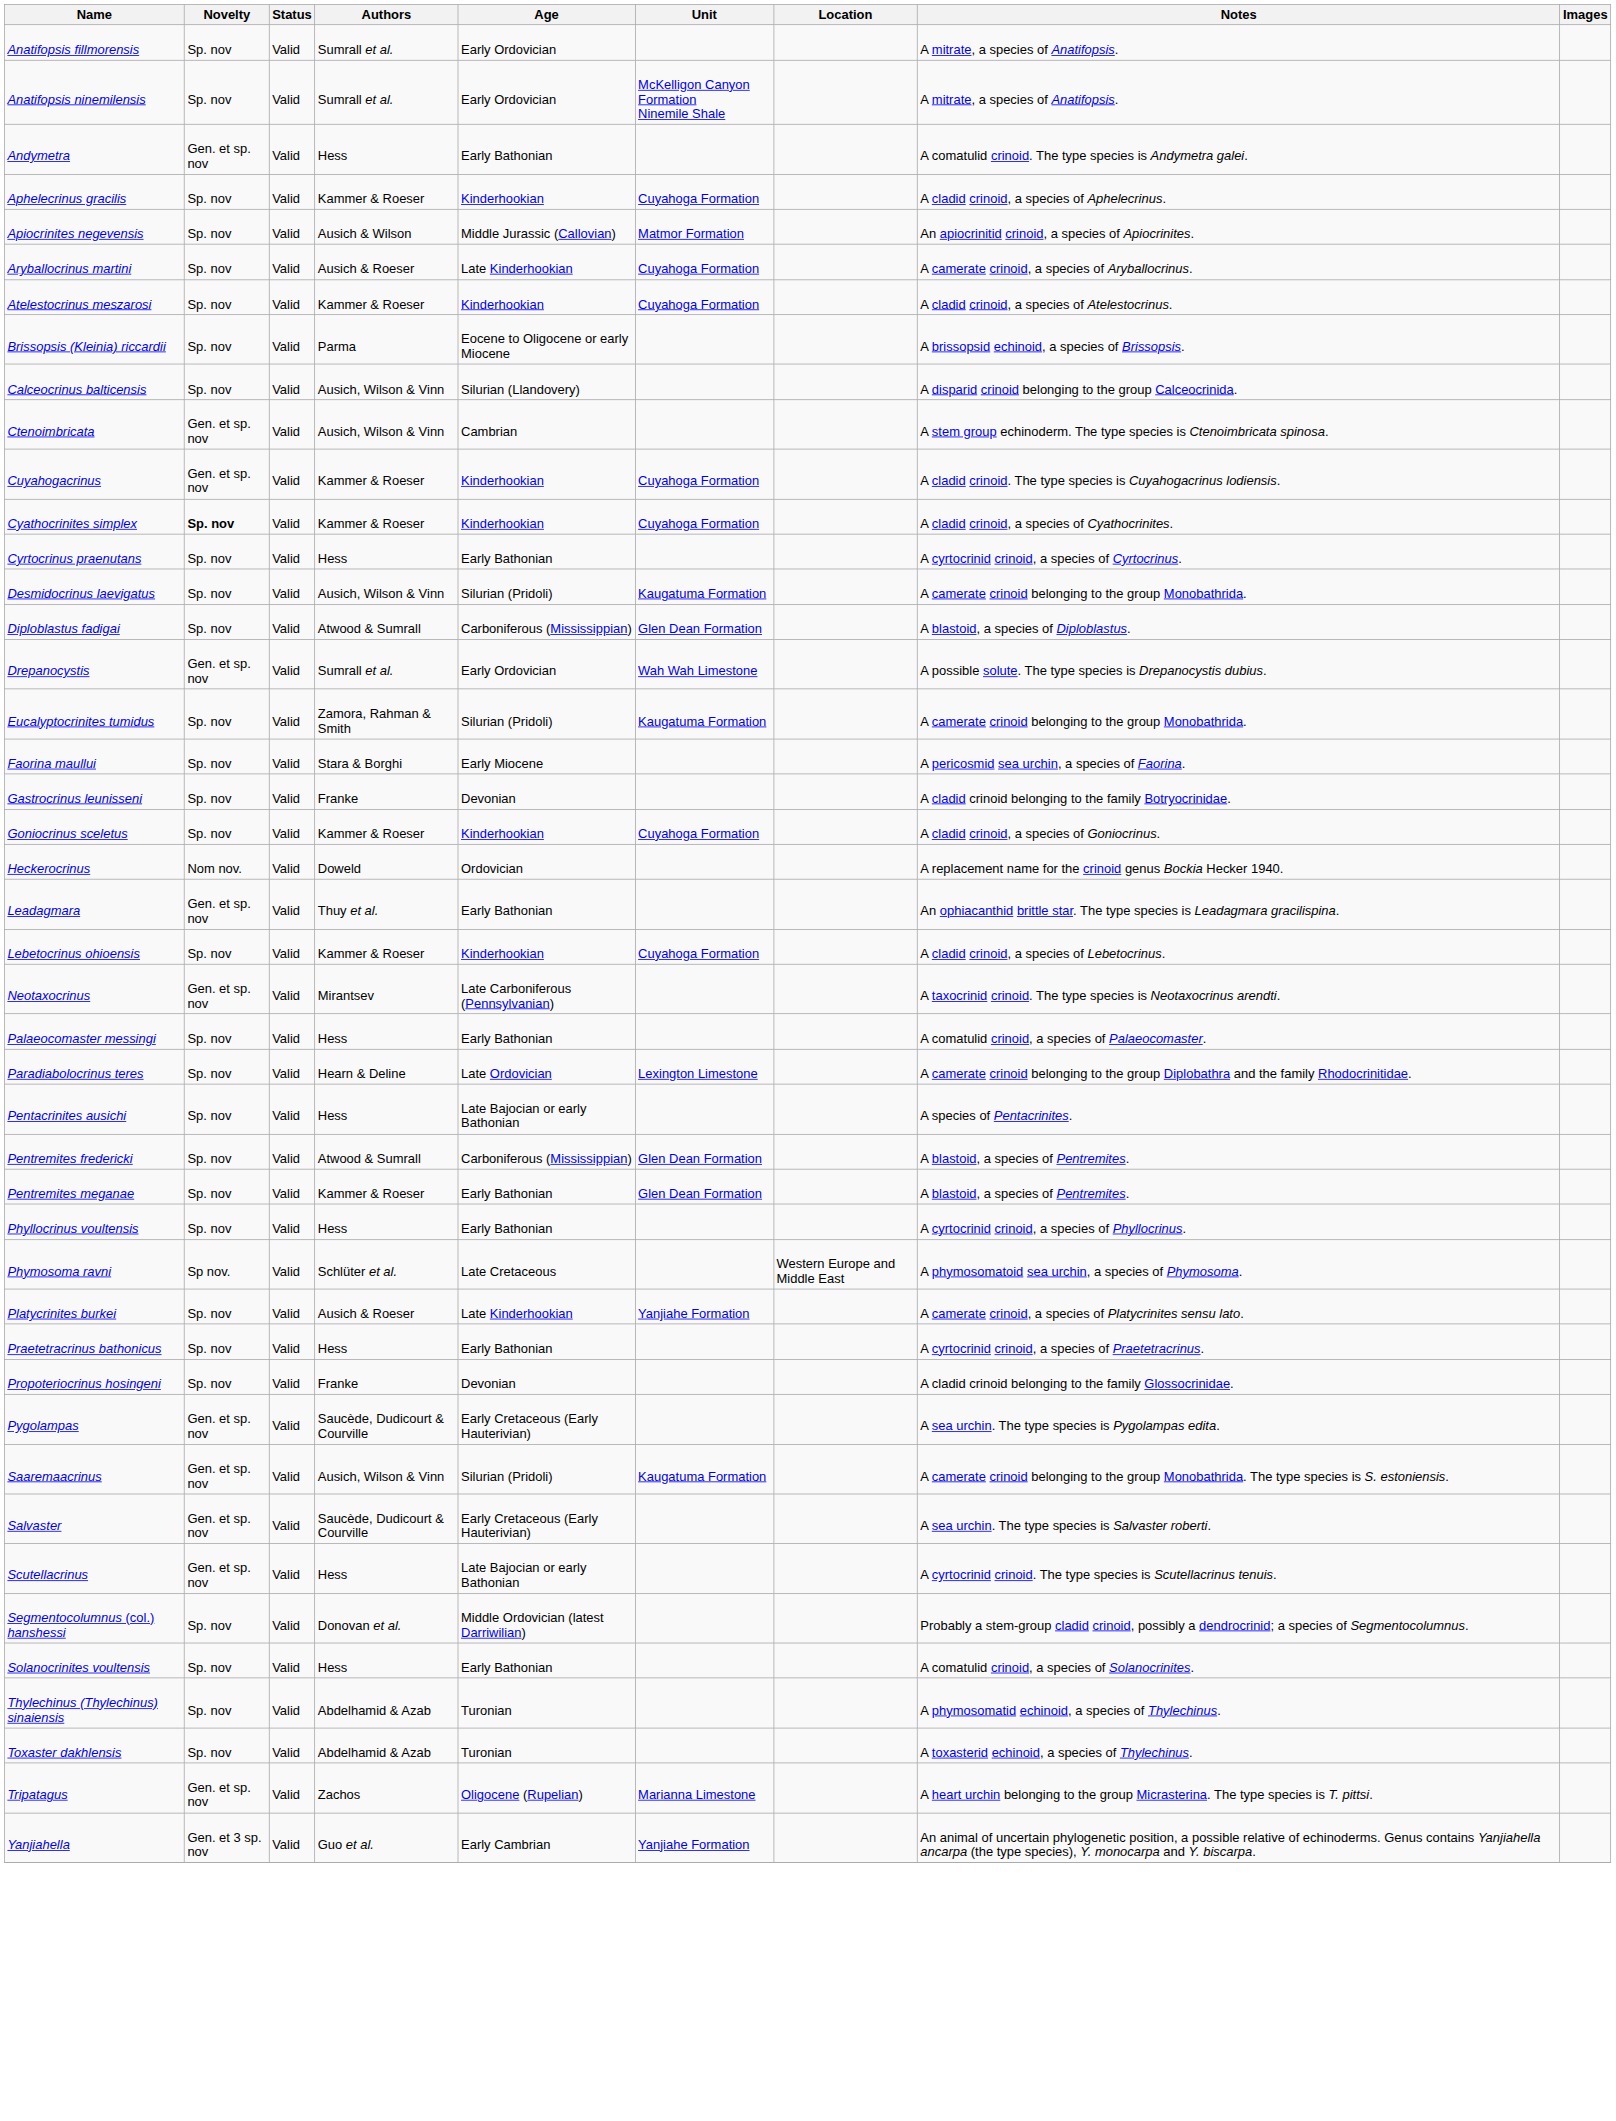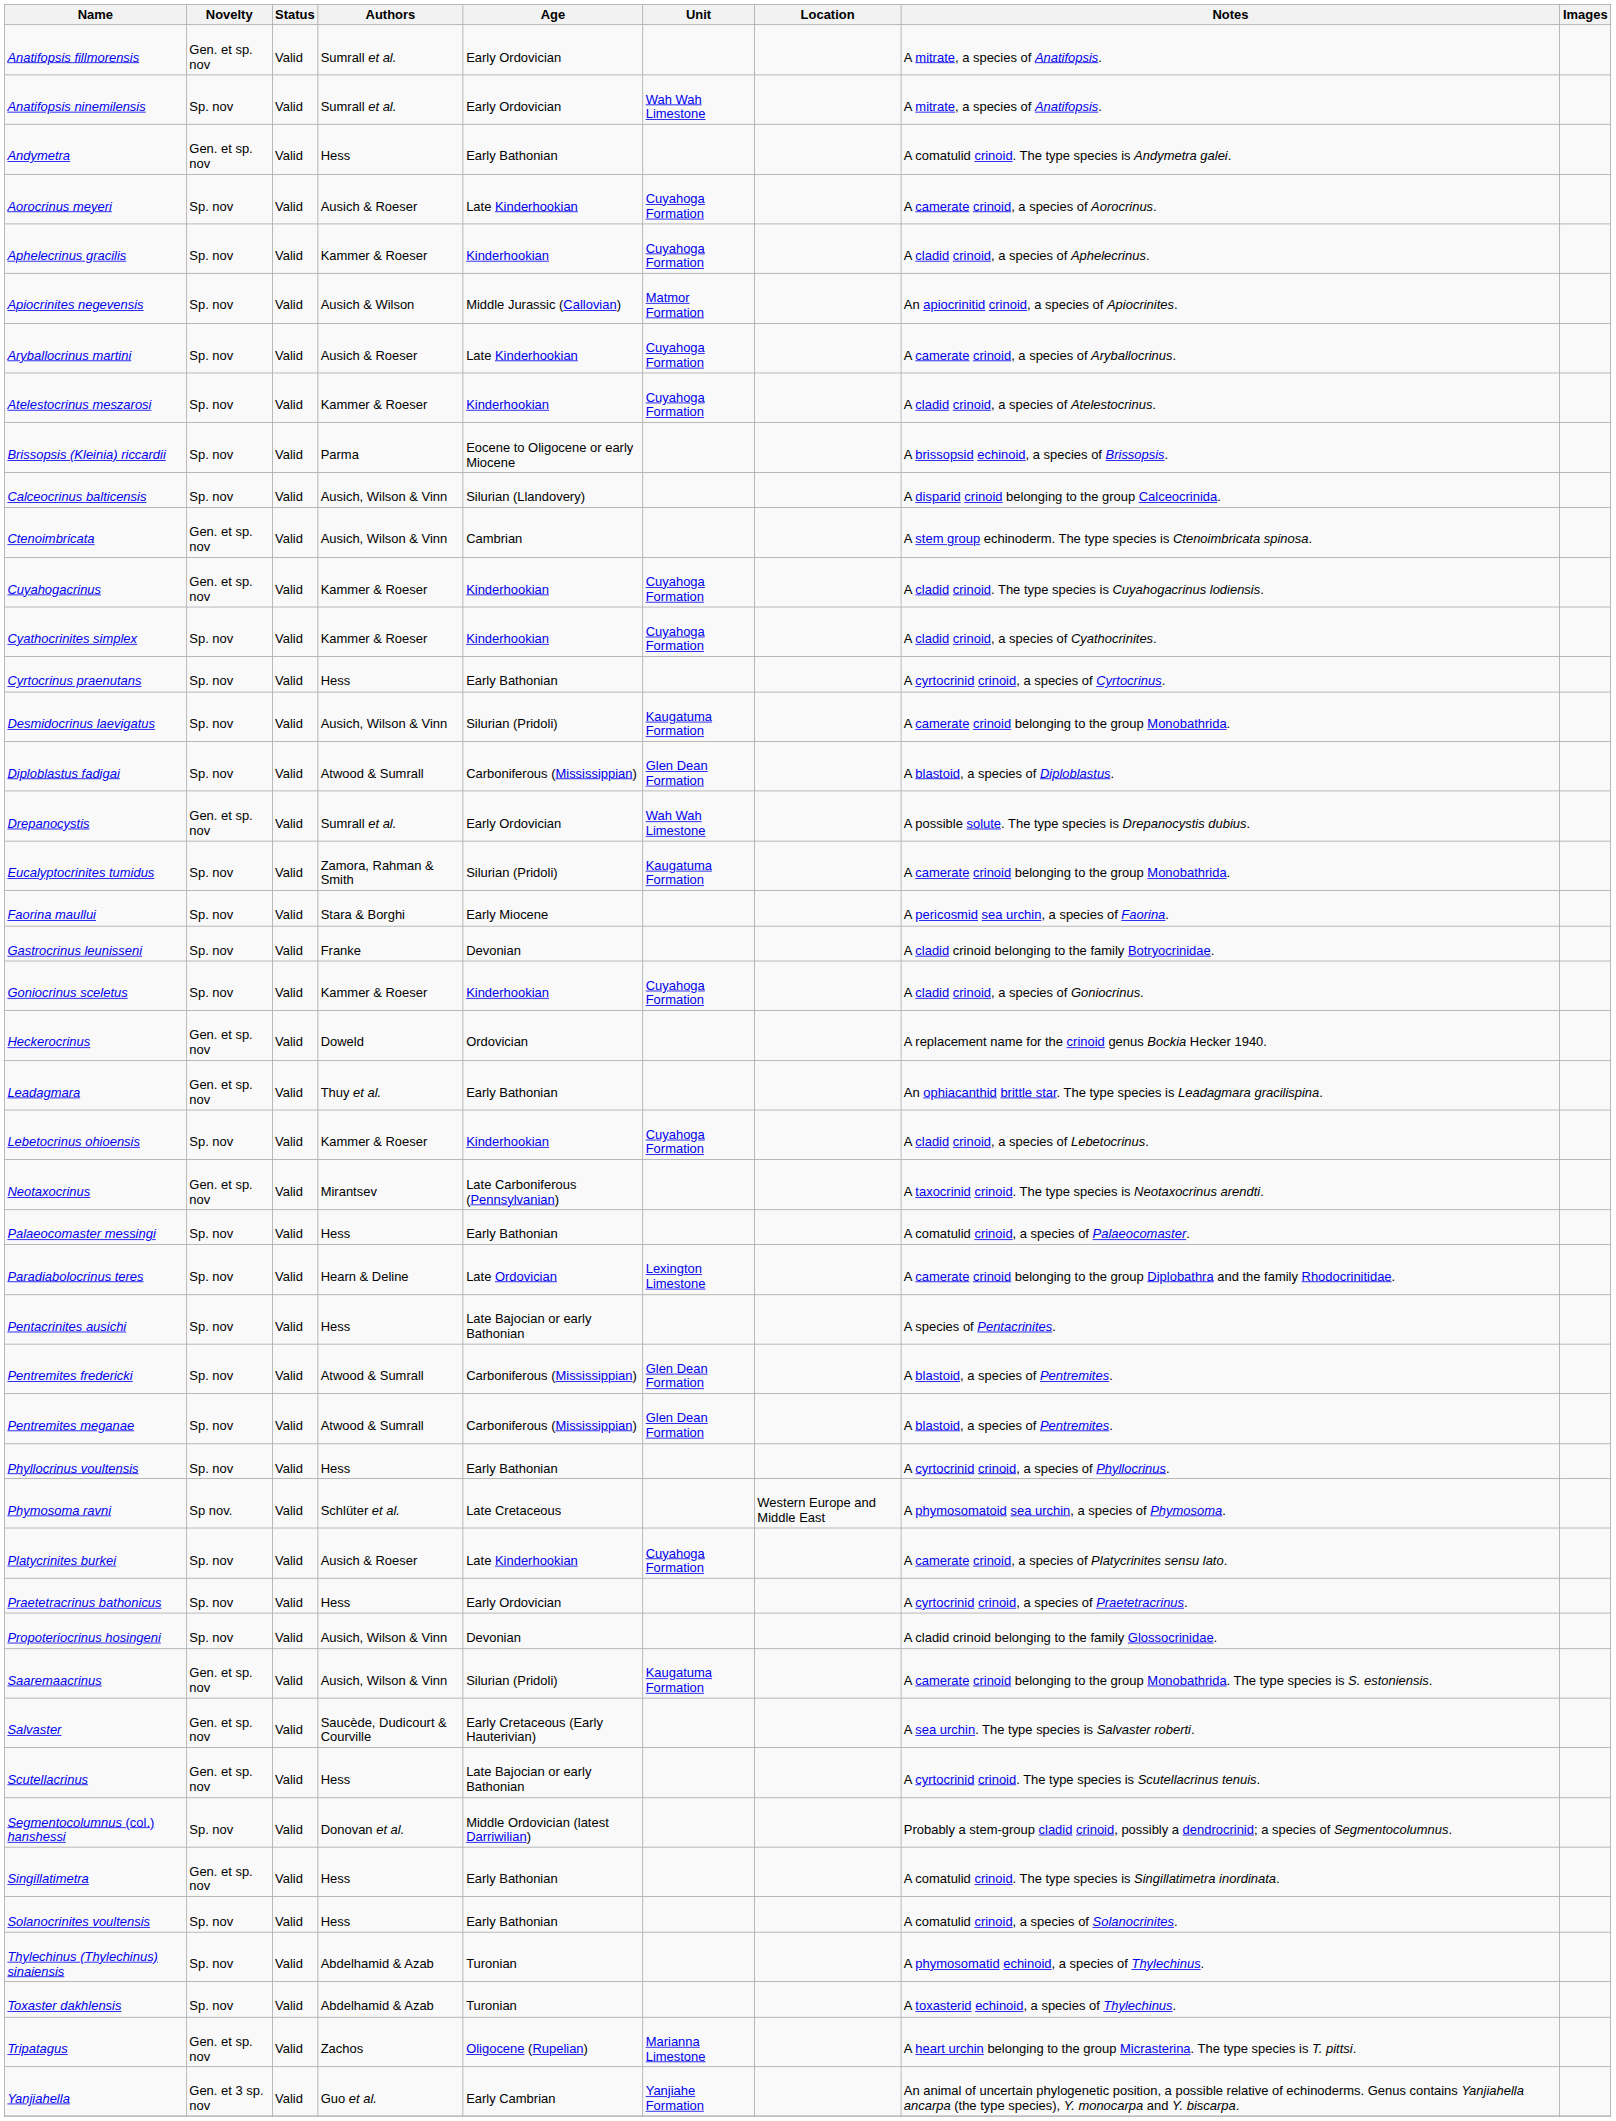(209, 49) Sp. nov -> (221, 57) Gen. et sp. nov
(694, 99) McKelligon Canyon Formation Ninemile Shale -> (676, 106) Wah Wah Limestone
+ row: (60, 206)
(211, 523) bold -> (211, 639) normal
(215, 869) Nom nov. -> (221, 1042) Gen. et sp. nov
(371, 1194) Kammer & Roeser -> (372, 1425) Atwood & Sumrall
(507, 1194) Early Bathonian -> (551, 1425) Carboniferous (Mississippian)
(694, 1314) Yanjiahe Formation -> (675, 1560) Cuyahoga Formation
(507, 1349) Early Bathonian -> (514, 1602) Early Ordovician
(338, 1384) Franke -> (384, 1638) Ausich, Wilson & Vinn
- row: (43, 1426)
+ row: (48, 1879)
